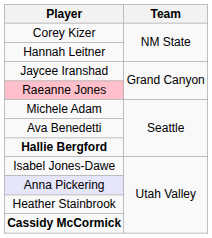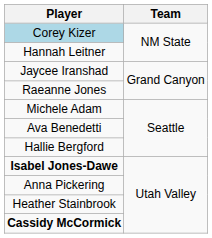(64, 33) no background -> (64, 33) lightblue background
(64, 90) pink background -> (64, 90) no background
(64, 147) bold -> (64, 147) normal
(64, 166) normal -> (64, 166) bold
(64, 185) lavender background -> (64, 185) no background
